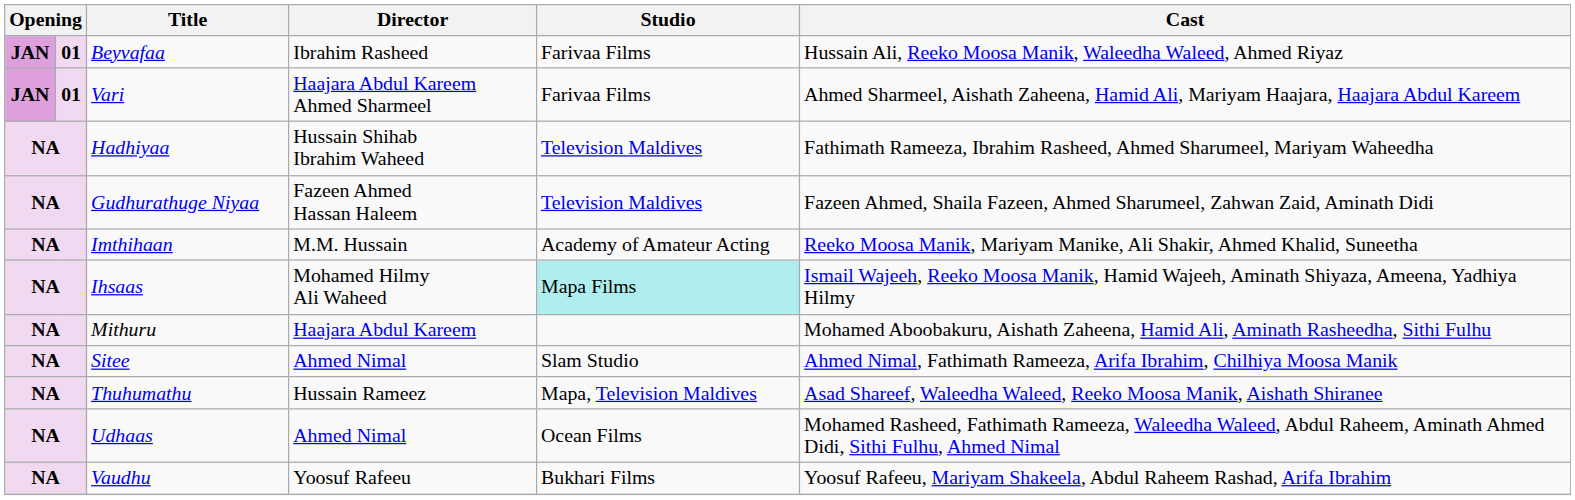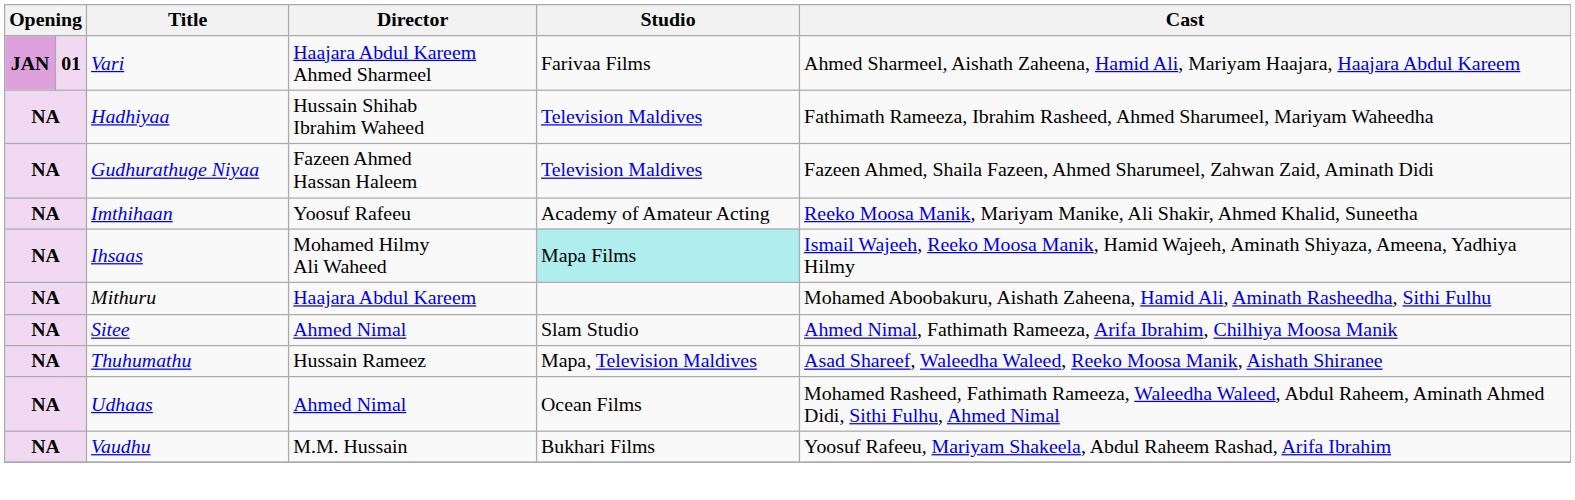- row: (128, 51)
(350, 244) M.M. Hussain -> (352, 213) Yoosuf Rafeeu
(352, 477) Yoosuf Rafeeu -> (350, 446) M.M. Hussain
